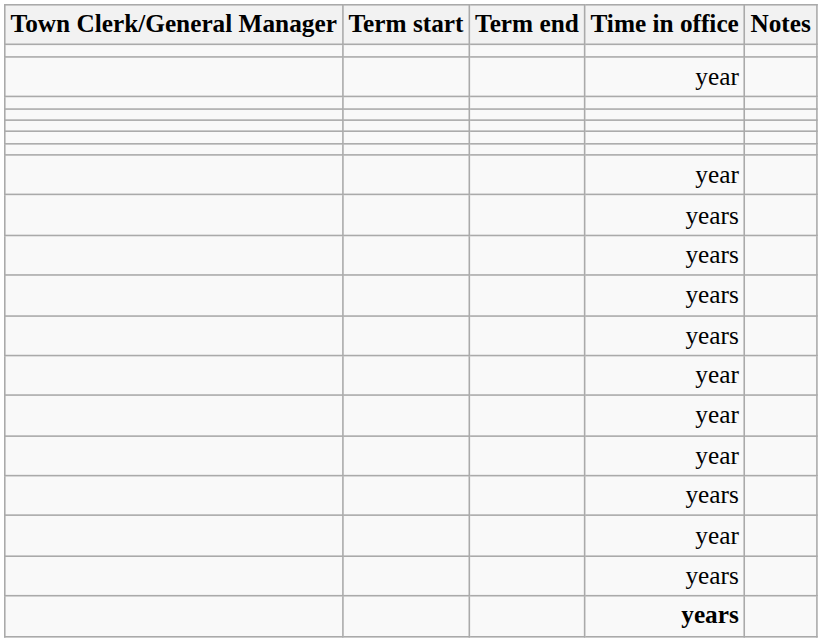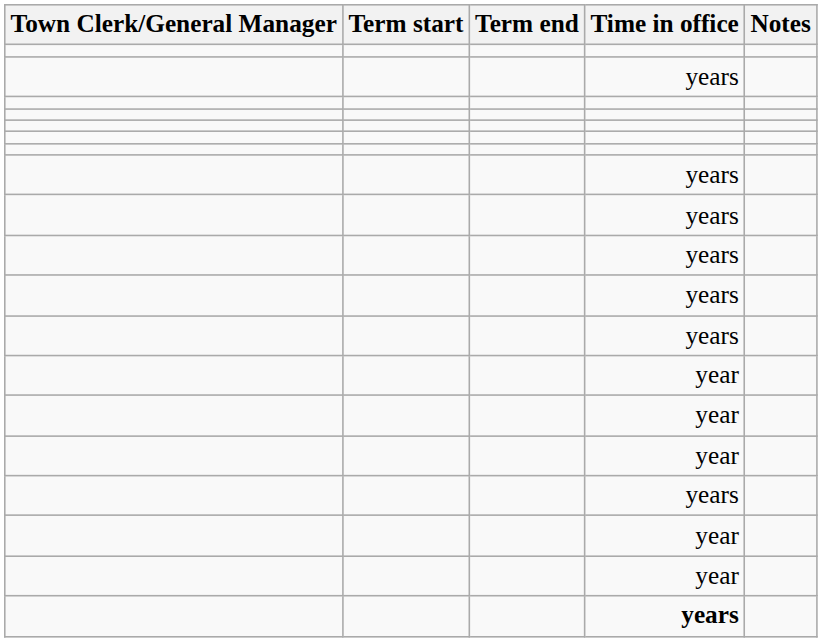(717, 76) year -> (712, 76) years
(717, 174) year -> (712, 174) years
(712, 575) years -> (717, 575) year
